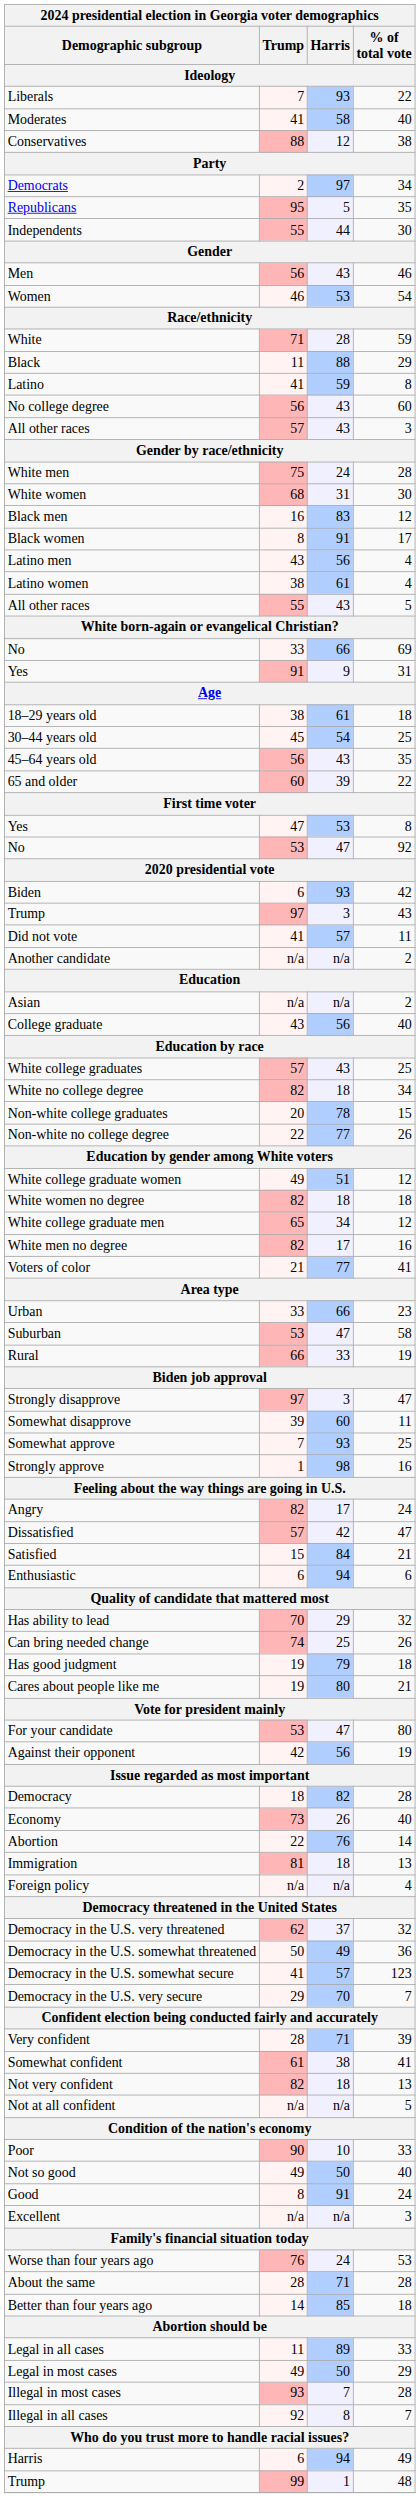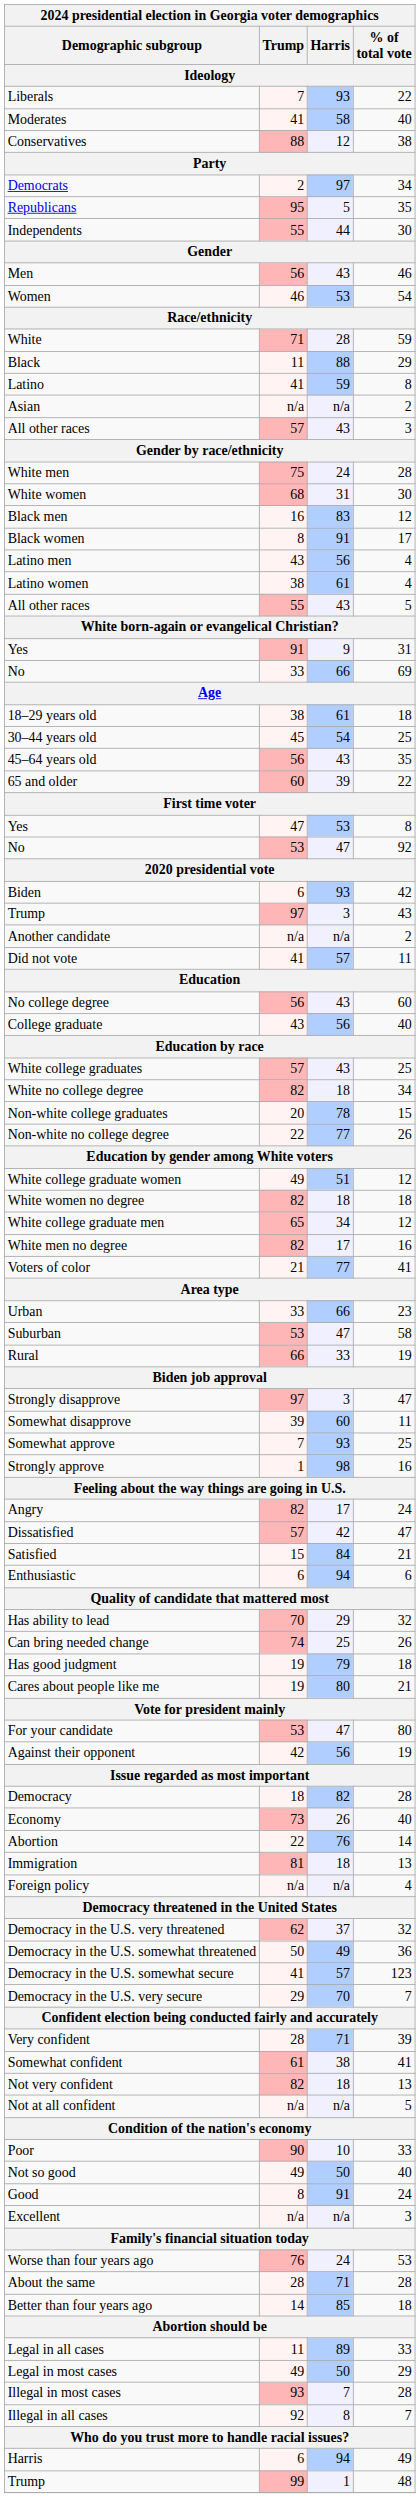rows swapped: (24, 1002) <-> (58, 406)
rows swapped: (18, 671) <-> (16, 649)
rows swapped: (59, 958) <-> (42, 936)
